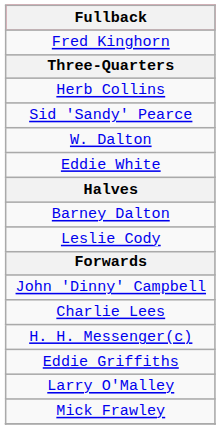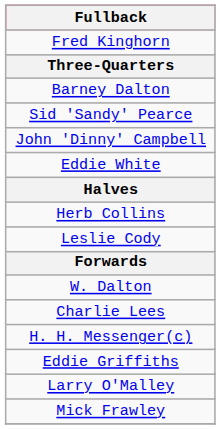(111, 91) Herb Collins -> (111, 91) Barney Dalton
(111, 140) W. Dalton -> (111, 140) John 'Dinny' Campbell
(111, 214) Barney Dalton -> (111, 214) Herb Collins
(111, 288) John 'Dinny' Campbell -> (111, 288) W. Dalton
